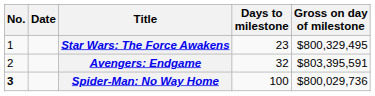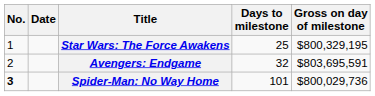(282, 44) 23 -> (282, 44) 25
(332, 44) $800,329,495 -> (332, 44) $800,329,195
(332, 63) $803,395,591 -> (332, 63) $803,695,591
(279, 81) 100 -> (279, 81) 101
